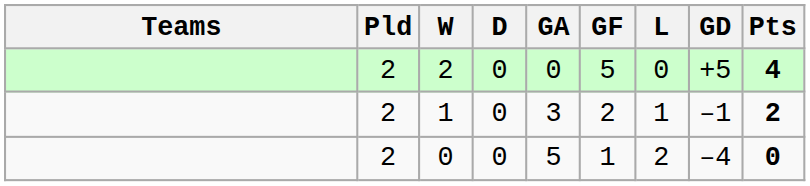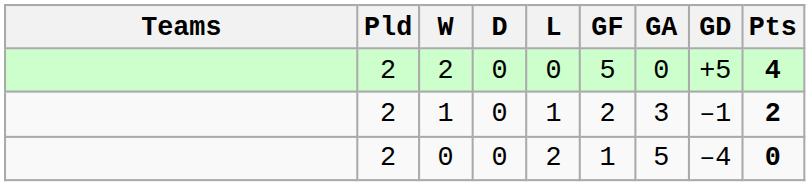columns swapped: (661, 27) <-> (553, 27)
